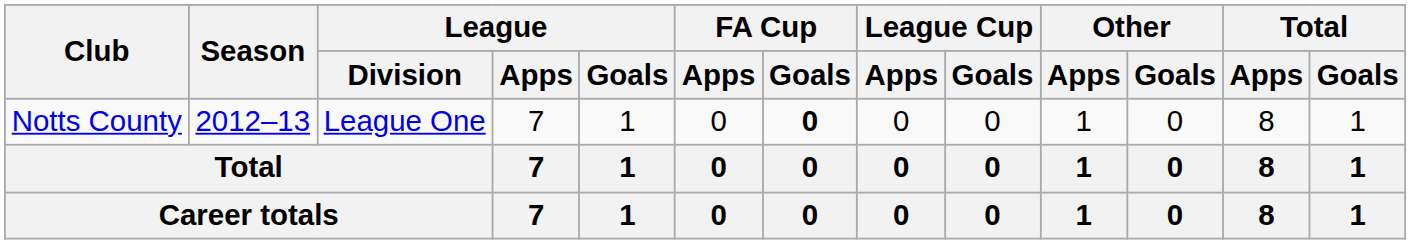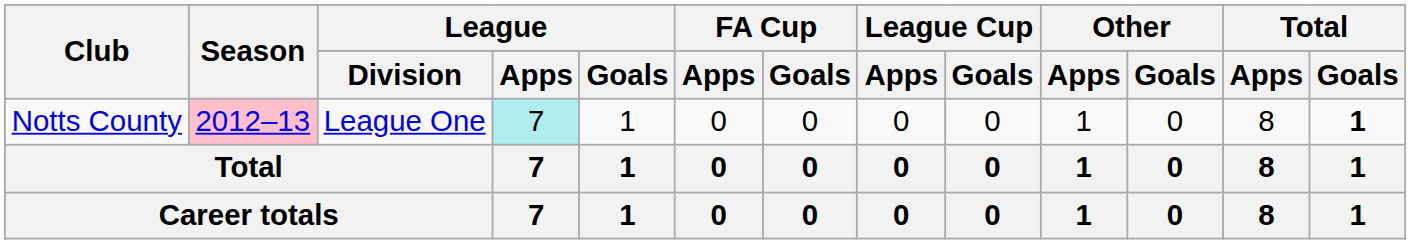(253, 121) no background -> (253, 121) pink background
(536, 121) no background -> (536, 121) paleturquoise background
(810, 121) bold -> (810, 121) normal
(1358, 121) normal -> (1358, 121) bold
